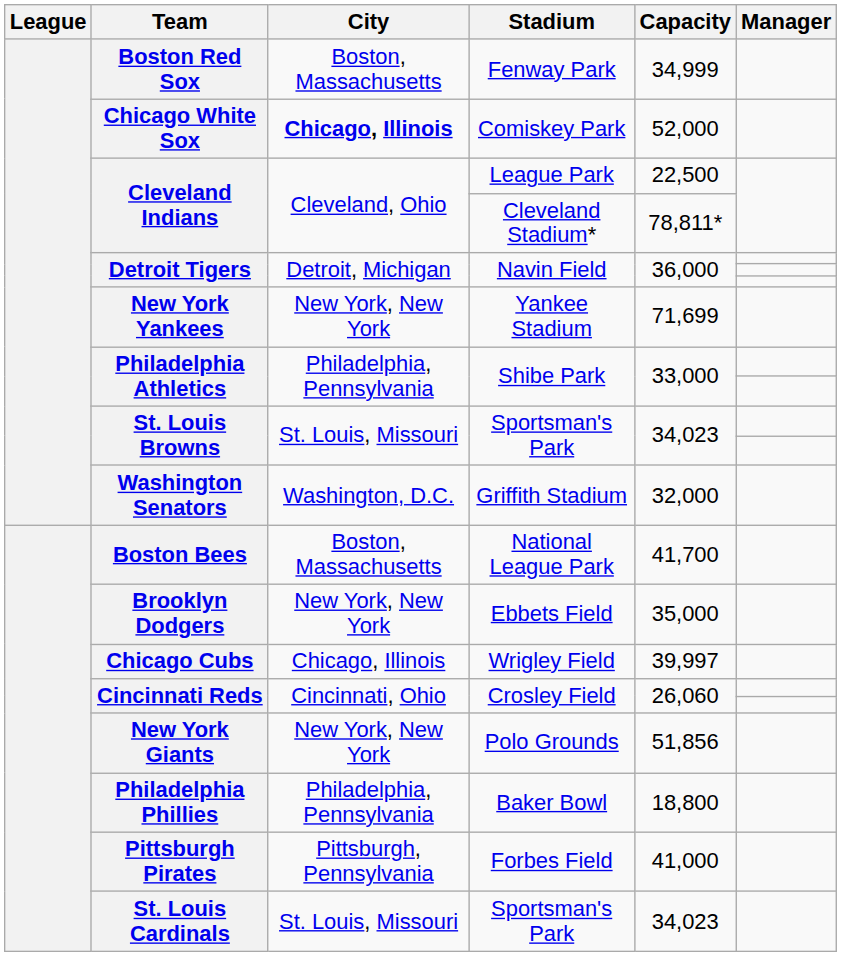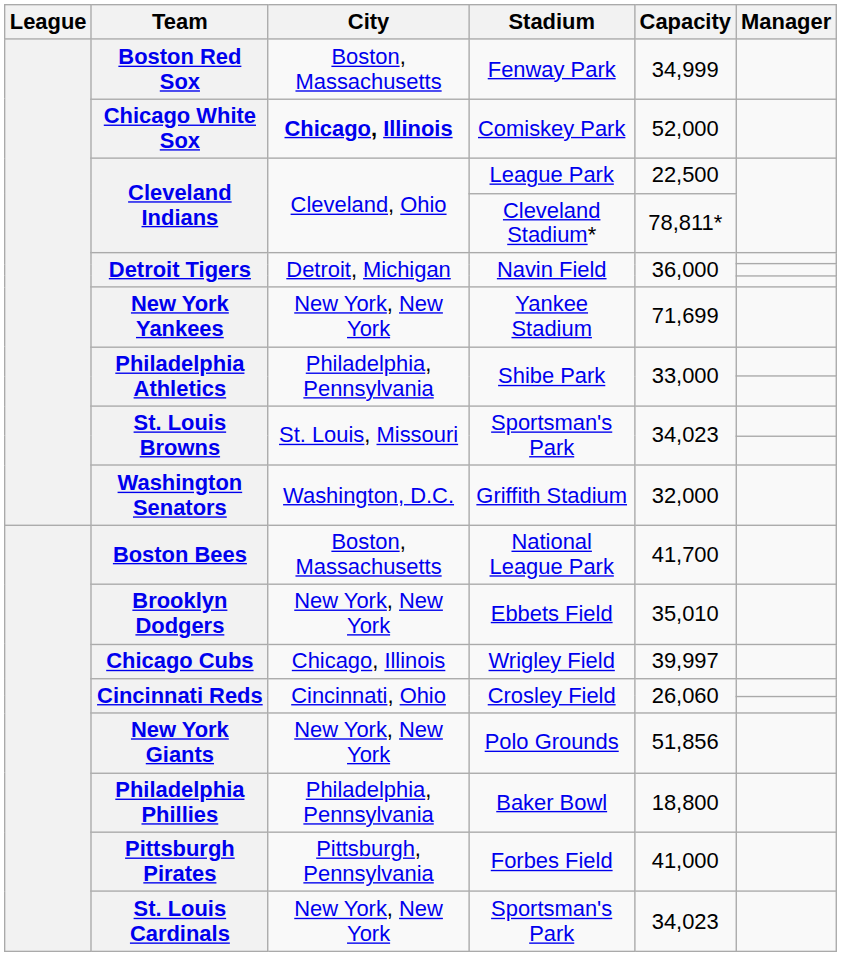(685, 613) 35,000 -> (685, 613) 35,010
(369, 921) St. Louis, Missouri -> (369, 921) New York, New York
